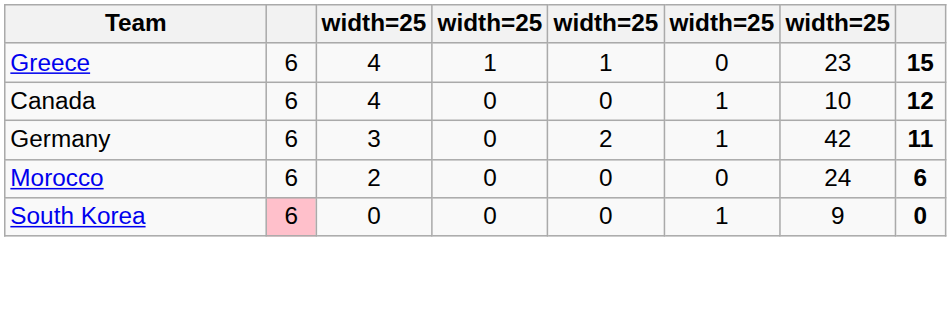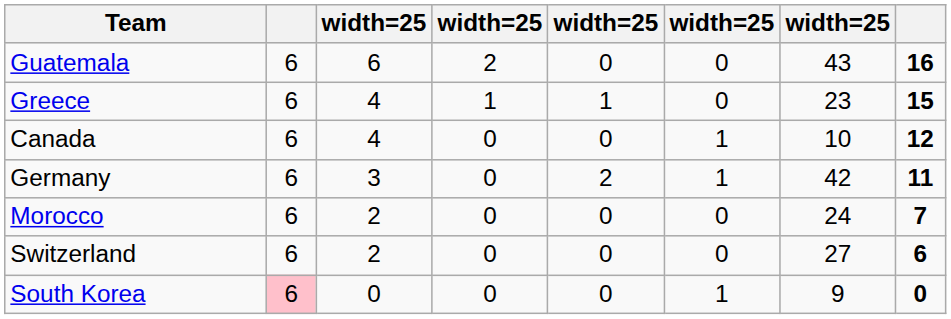+ row: (70, 62)
(920, 178) 6 -> (920, 216) 7
+ row: (73, 255)
